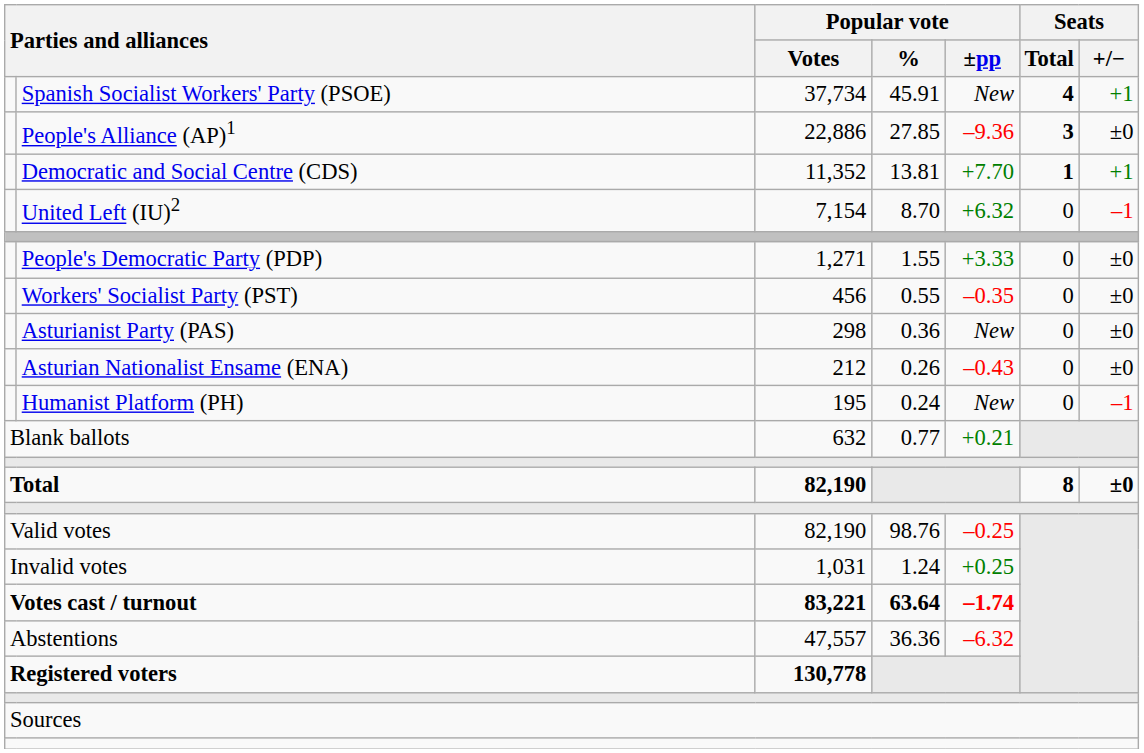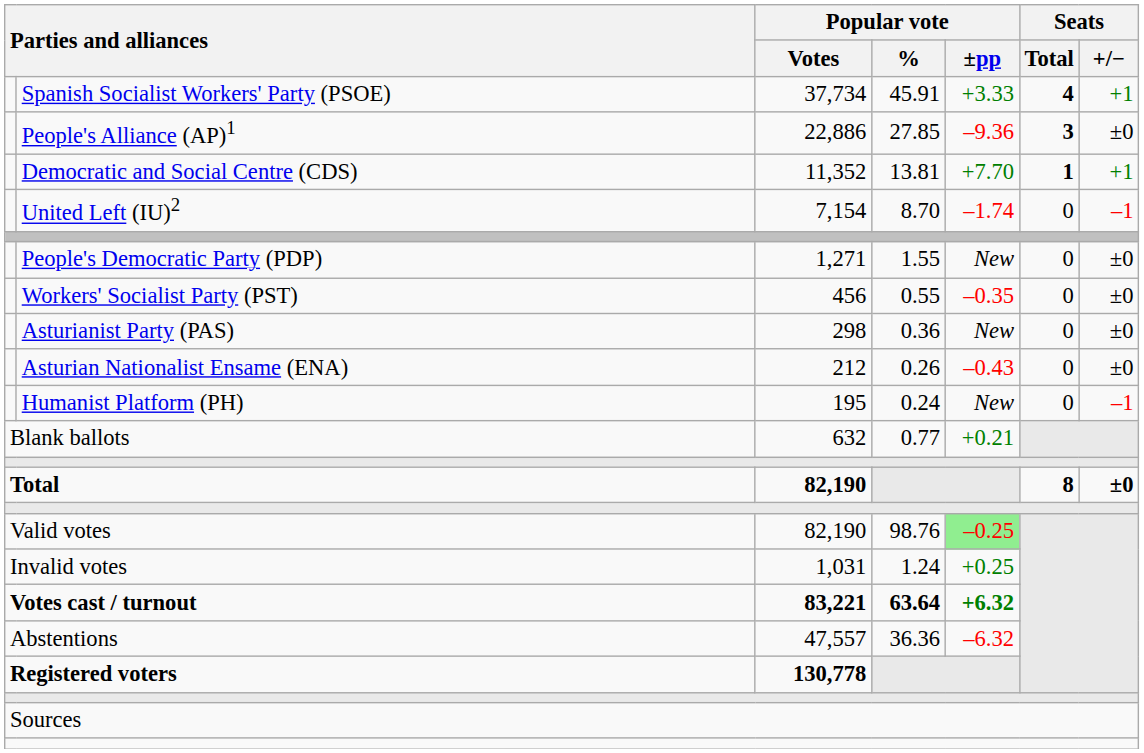(994, 93) New -> (988, 93) +3.33
(988, 210) +6.32 -> (989, 210) –1.74
(988, 259) +3.33 -> (994, 259) New
(989, 530) no background -> (989, 530) lightgreen background
(989, 602) –1.74 -> (988, 602) +6.32
